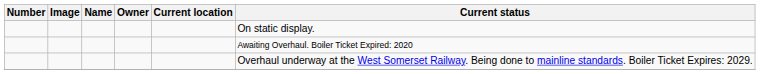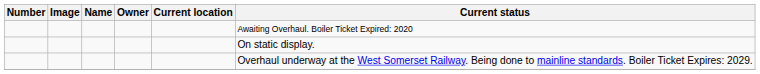(276, 28) On static display. -> (325, 29) Awaiting Overhaul. Boiler Ticket Expired: 2020
(325, 45) Awaiting Overhaul. Boiler Ticket Expired: 2020 -> (276, 45) On static display.
